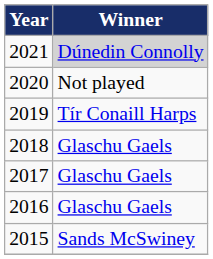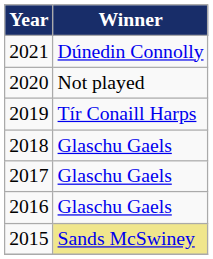(131, 51) lightgrey background -> (131, 51) no background
(126, 238) no background -> (126, 238) khaki background
